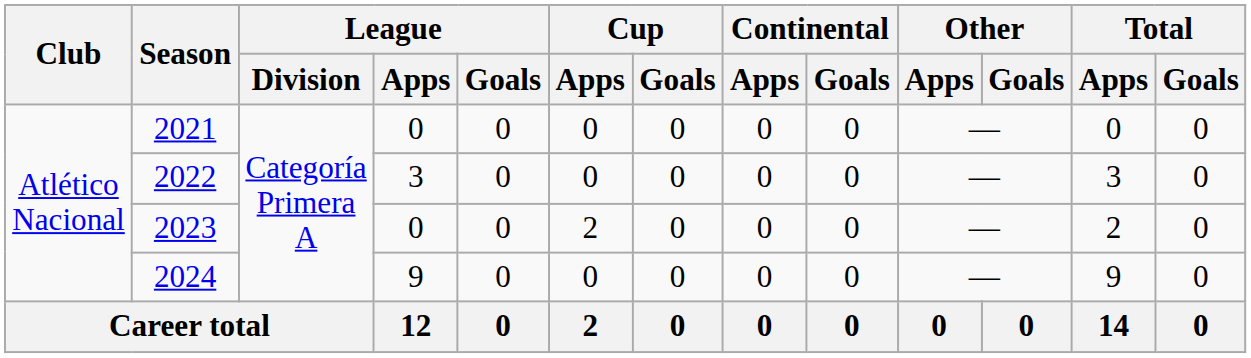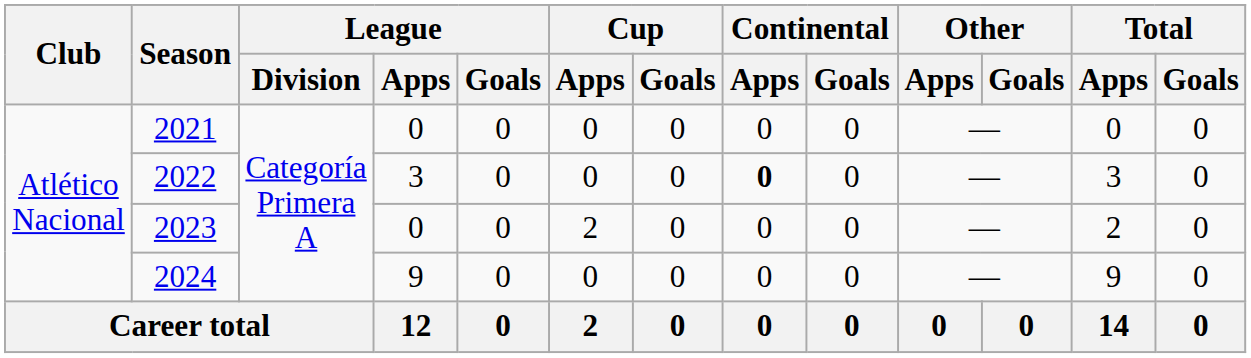(765, 177) normal -> (765, 177) bold
